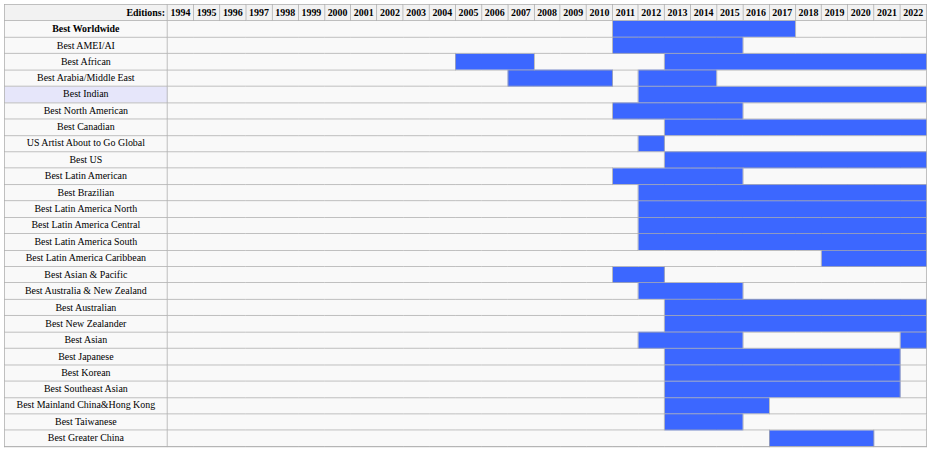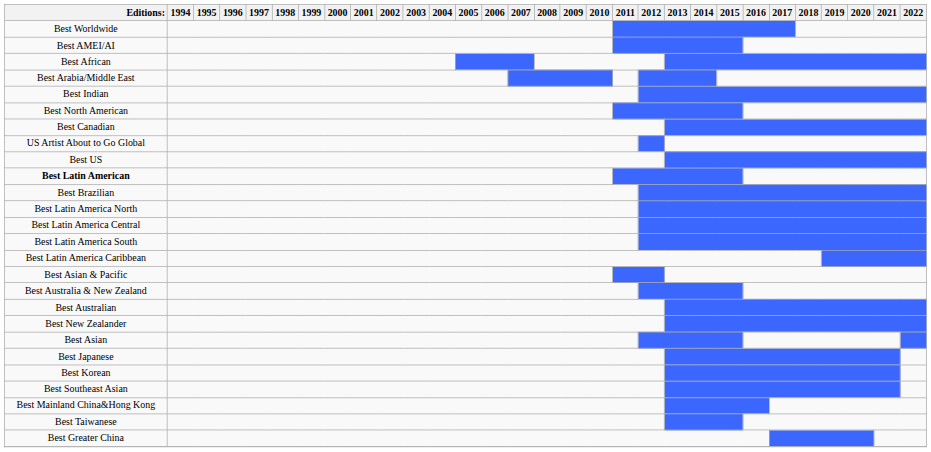(86, 29) bold -> (86, 29) normal
(86, 94) lavender background -> (86, 94) no background
(86, 176) normal -> (86, 176) bold
